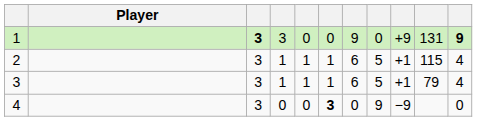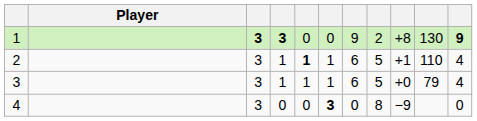(282, 37) normal -> (282, 37) bold
(379, 37) 0 -> (379, 37) 2
(403, 37) +9 -> (403, 37) +8
(431, 37) 131 -> (431, 37) 130
(306, 60) normal -> (306, 60) bold
(431, 60) 115 -> (431, 60) 110
(403, 82) +1 -> (403, 82) +0
(379, 104) 9 -> (379, 104) 8
